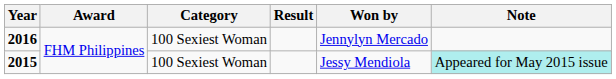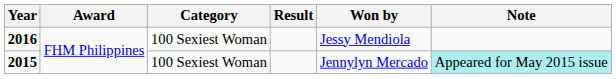(374, 39) Jennylyn Mercado -> (365, 39) Jessy Mendiola
(365, 62) Jessy Mendiola -> (374, 62) Jennylyn Mercado
